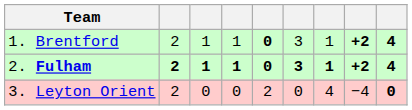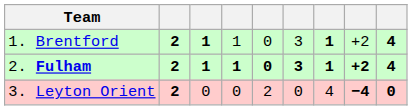(175, 42) normal -> (175, 42) bold
(206, 42) normal -> (206, 42) bold
(268, 42) bold -> (268, 42) normal
(329, 42) normal -> (329, 42) bold
(360, 42) bold -> (360, 42) normal
(175, 92) normal -> (175, 92) bold
(360, 92) normal -> (360, 92) bold
